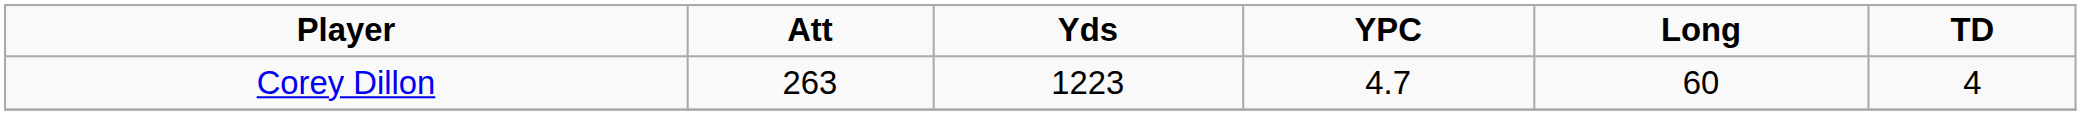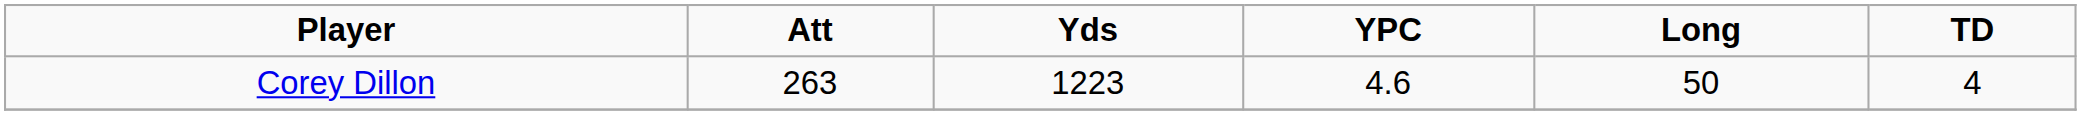(1388, 82) 4.7 -> (1388, 82) 4.6
(1701, 82) 60 -> (1701, 82) 50
